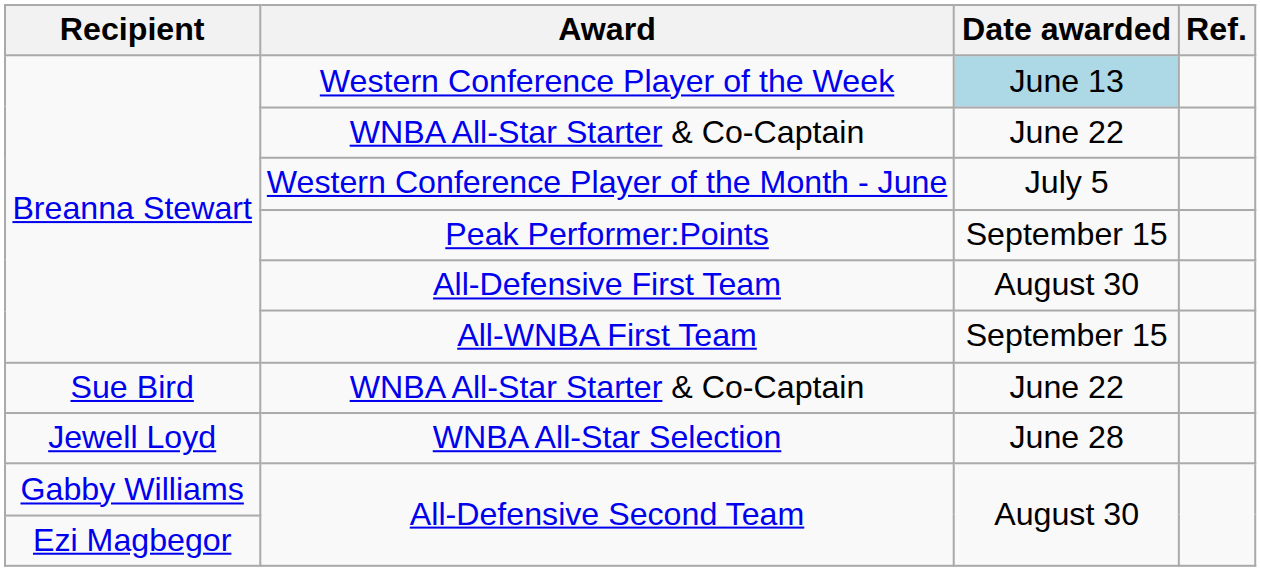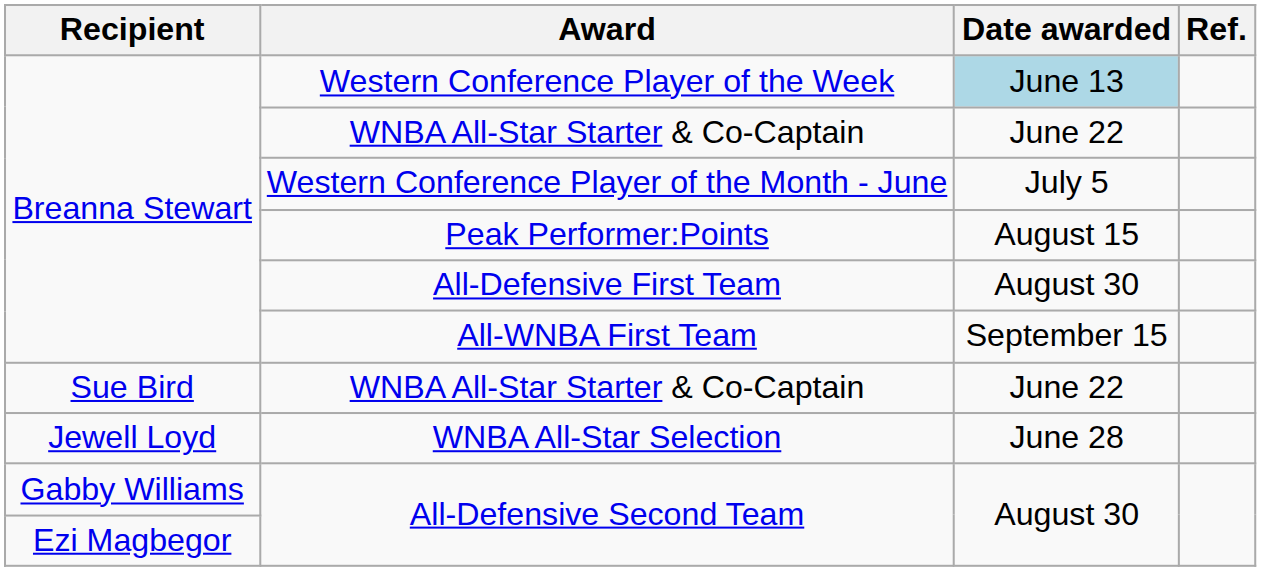(1067, 234) September 15 -> (1067, 234) August 15
